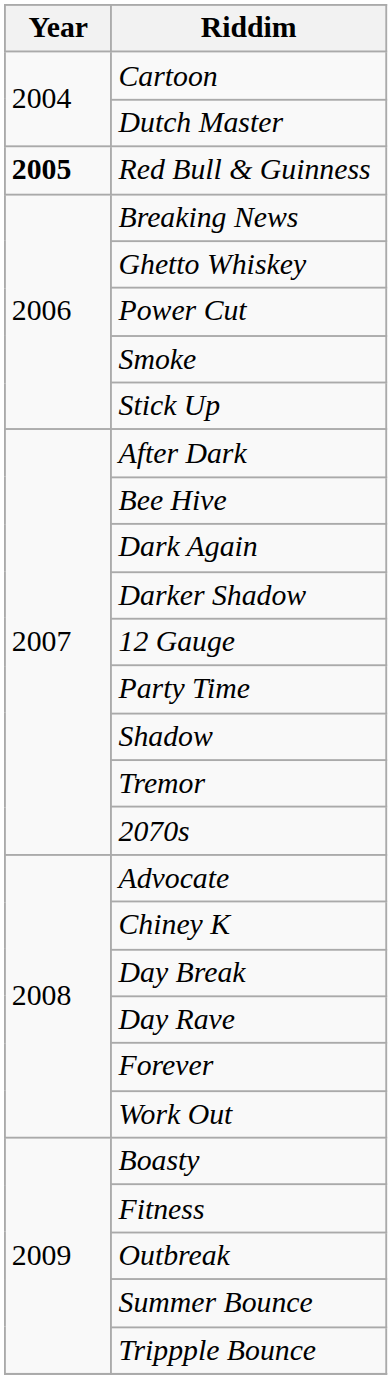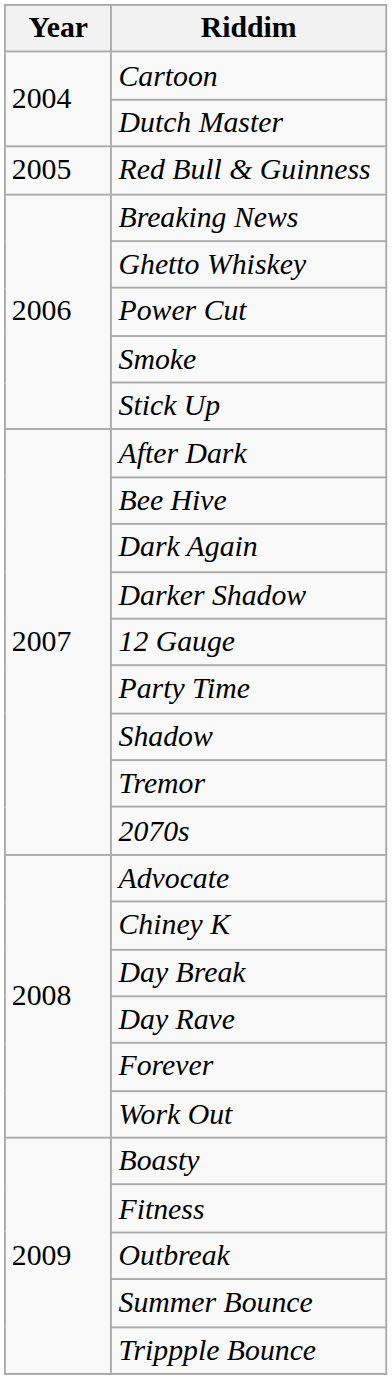(42, 169) bold -> (42, 169) normal
